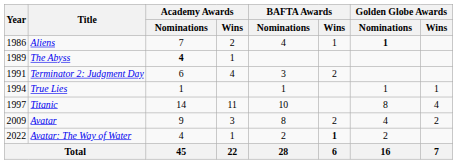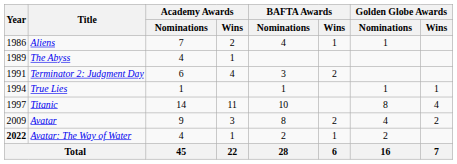(385, 43) bold -> (385, 43) normal
(181, 58) bold -> (181, 58) normal
(16, 136) normal -> (16, 136) bold
(334, 136) bold -> (334, 136) normal
